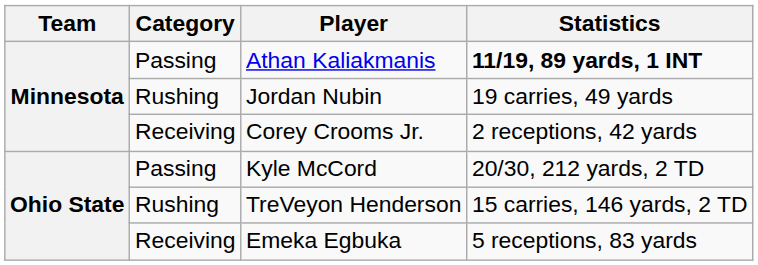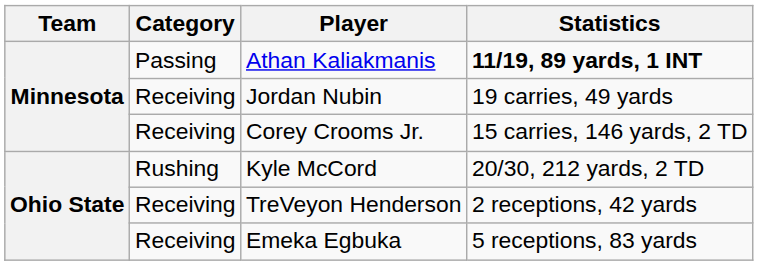(177, 96) Rushing -> (185, 96) Receiving
(584, 132) 2 receptions, 42 yards -> (610, 132) 15 carries, 146 yards, 2 TD
(176, 168) Passing -> (177, 168) Rushing
(177, 204) Rushing -> (185, 204) Receiving
(610, 204) 15 carries, 146 yards, 2 TD -> (584, 204) 2 receptions, 42 yards
